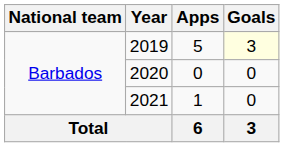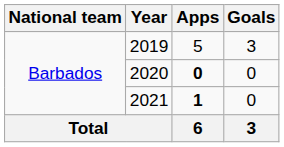(251, 45) lightyellow background -> (251, 45) no background
(198, 73) normal -> (198, 73) bold
(198, 100) normal -> (198, 100) bold
